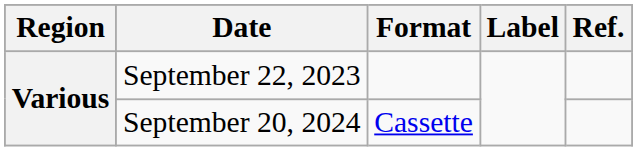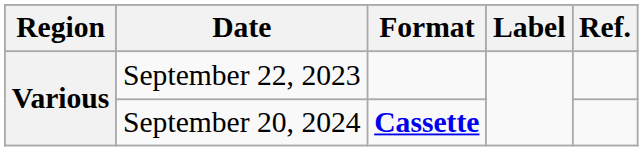(424, 121) normal -> (427, 121) bold
